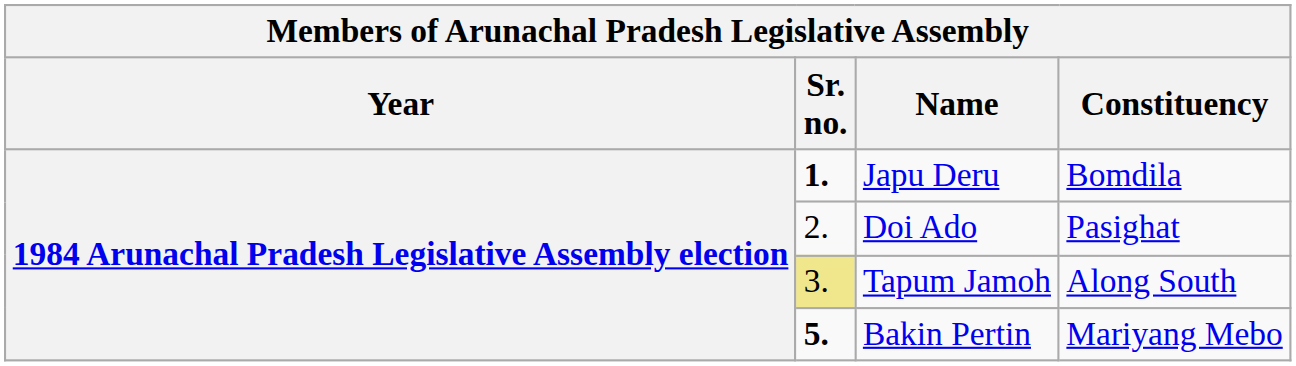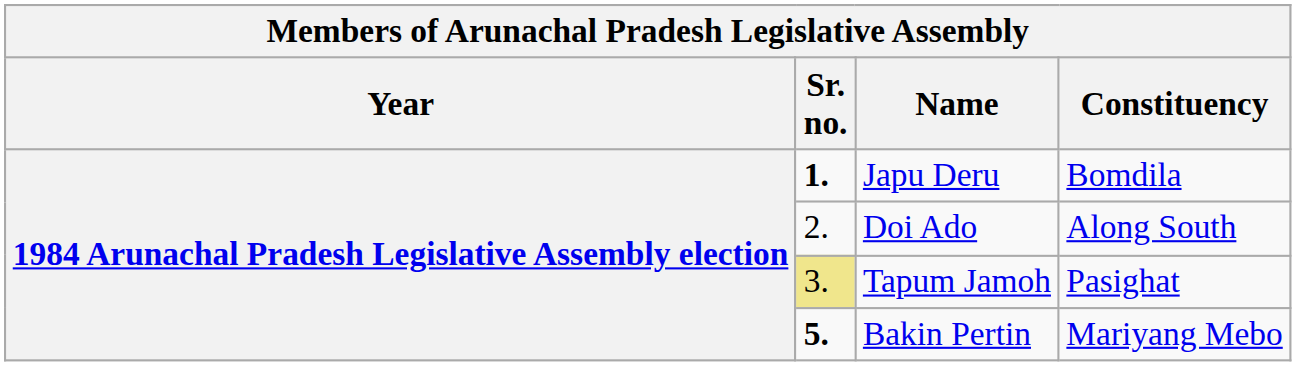(1123, 227) Pasighat -> (1151, 227) Along South
(1151, 280) Along South -> (1123, 280) Pasighat
